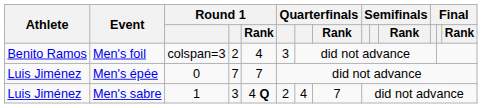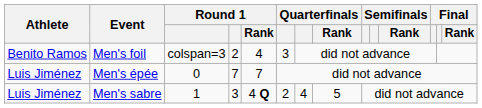(337, 94) 7 -> (337, 94) 5
